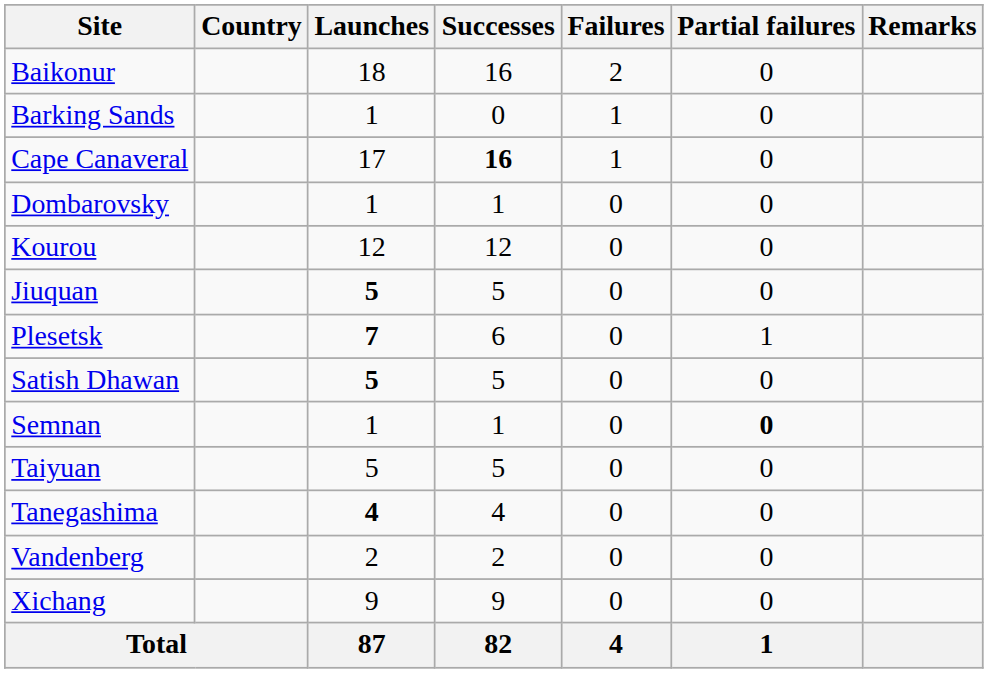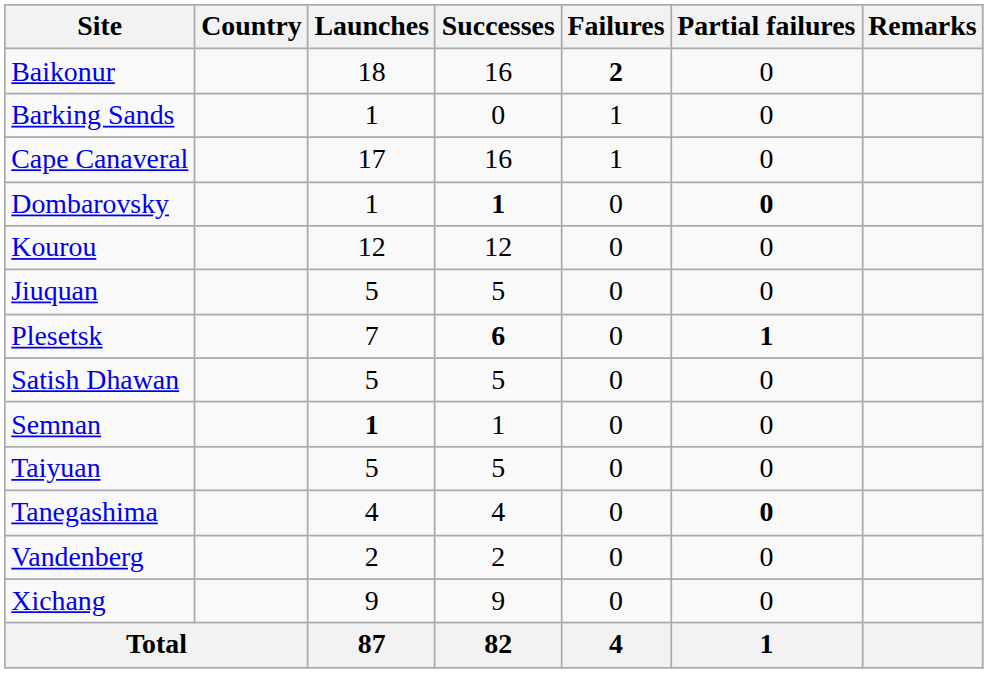(616, 70) normal -> (616, 70) bold
(498, 159) bold -> (498, 159) normal
(498, 203) normal -> (498, 203) bold
(766, 203) normal -> (766, 203) bold
(372, 291) bold -> (372, 291) normal
(372, 335) bold -> (372, 335) normal
(498, 335) normal -> (498, 335) bold
(766, 335) normal -> (766, 335) bold
(372, 379) bold -> (372, 379) normal
(372, 423) normal -> (372, 423) bold
(766, 423) bold -> (766, 423) normal
(372, 512) bold -> (372, 512) normal
(766, 512) normal -> (766, 512) bold
